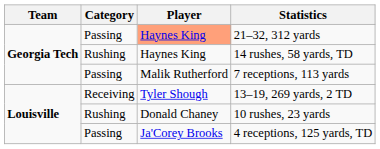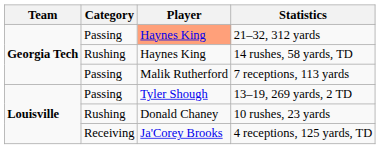(109, 94) Receiving -> (103, 94) Passing
(103, 133) Passing -> (109, 133) Receiving
